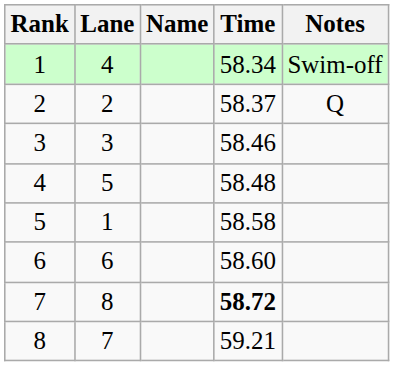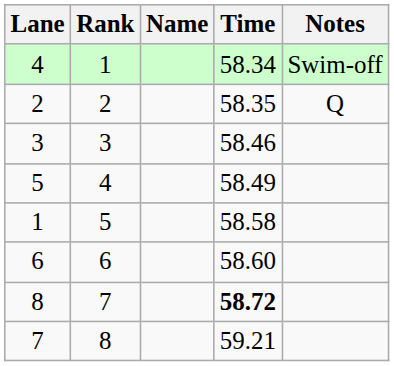columns swapped: (40, 24) <-> (107, 24)
(248, 103) 58.37 -> (248, 103) 58.35
(248, 182) 58.48 -> (248, 182) 58.49
